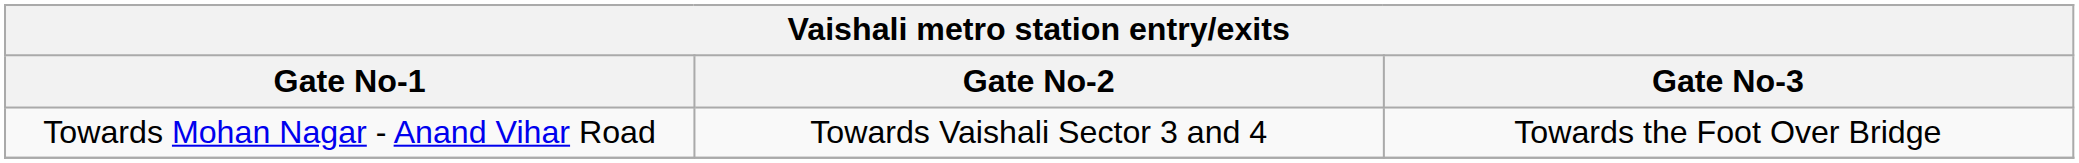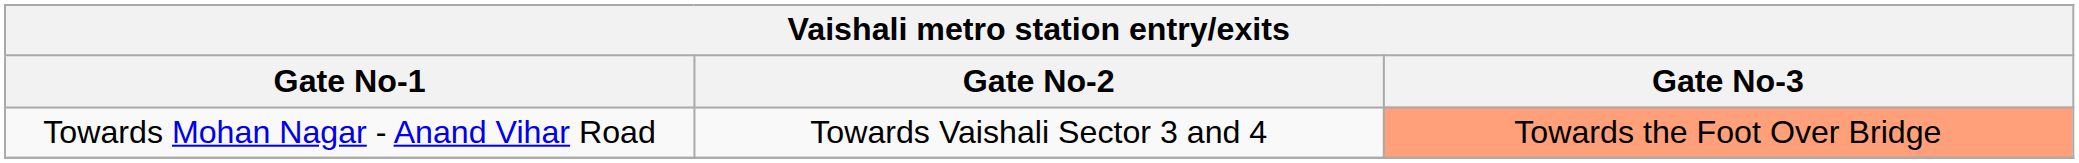(1728, 132) no background -> (1728, 132) lightsalmon background
